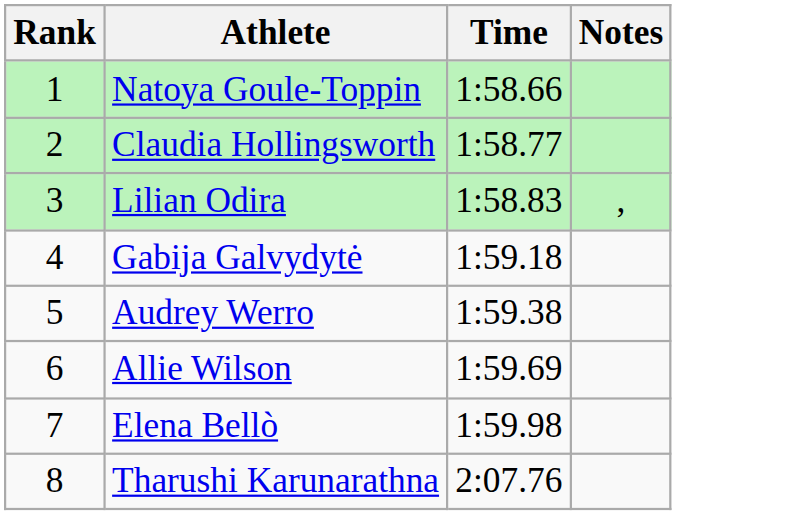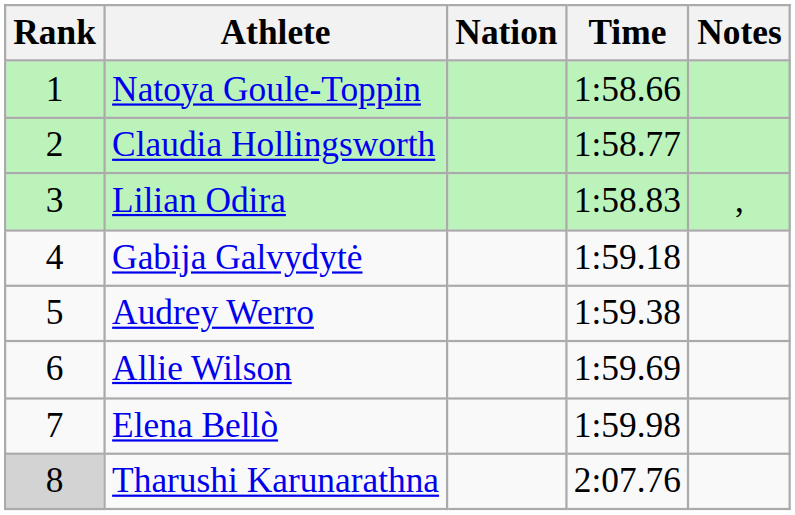+ column: (506, 32)
(55, 481) no background -> (55, 481) lightgrey background
